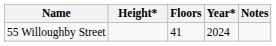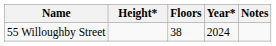(176, 31) 41 -> (176, 31) 38
